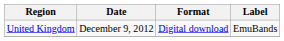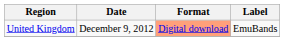(193, 28) no background -> (193, 28) lightsalmon background
